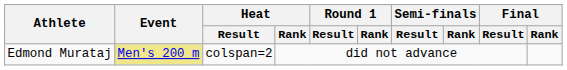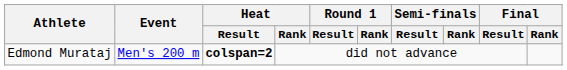(159, 54) khaki background -> (159, 54) no background
(239, 54) normal -> (239, 54) bold
